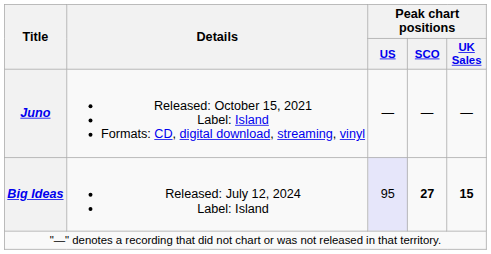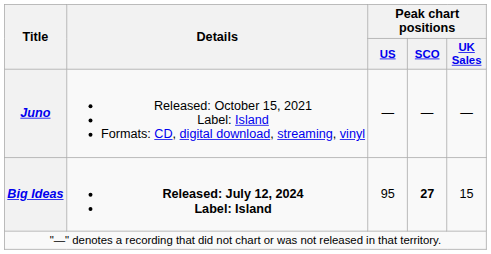(217, 201) normal -> (217, 201) bold
(388, 194) lavender background -> (388, 194) no background
(467, 194) bold -> (467, 194) normal
